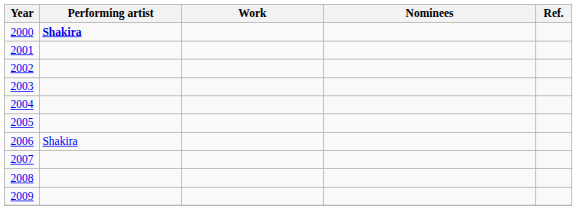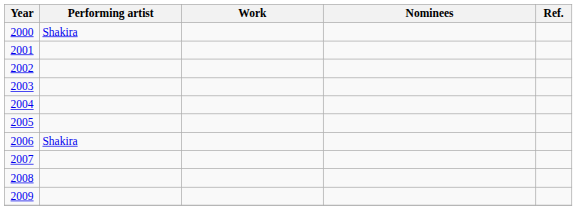(62, 31) bold -> (60, 31) normal
